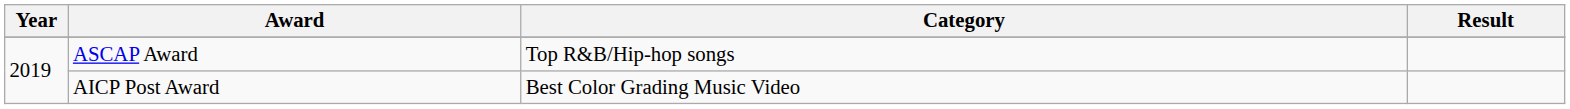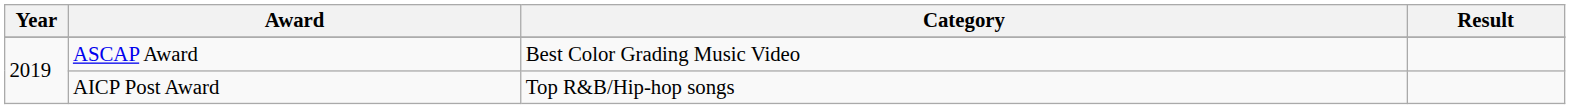(630, 53) Top R&B/Hip-hop songs -> (663, 53) Best Color Grading Music Video
(663, 86) Best Color Grading Music Video -> (630, 86) Top R&B/Hip-hop songs
